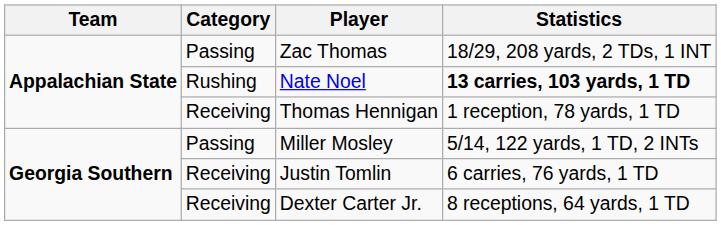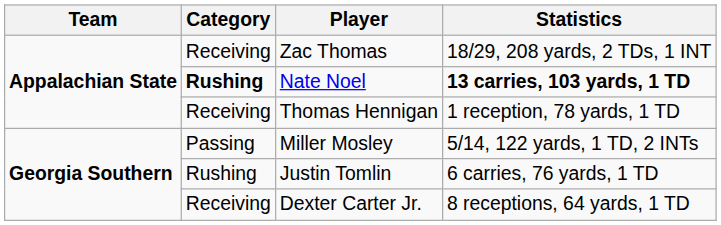(220, 50) Passing -> (228, 50) Receiving
(221, 81) normal -> (225, 81) bold
(228, 173) Receiving -> (221, 173) Rushing
